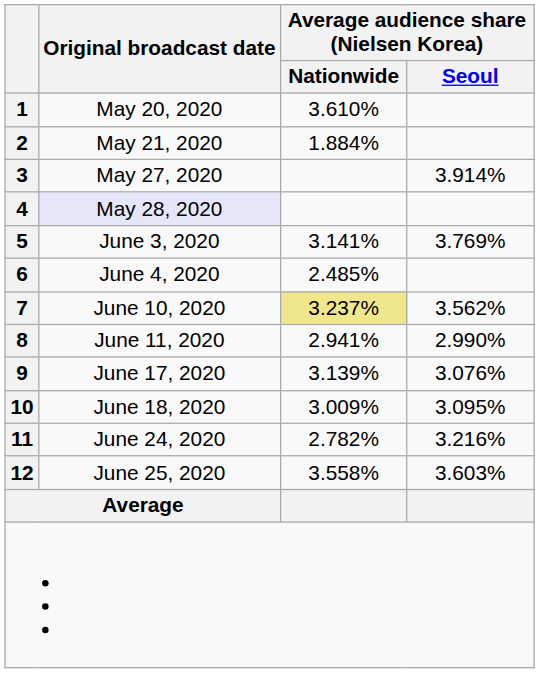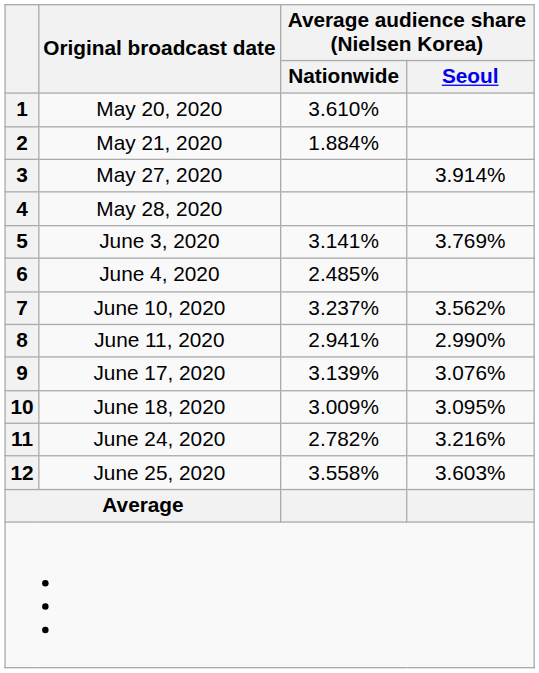(159, 208) lavender background -> (159, 208) no background
(344, 307) khaki background -> (344, 307) no background
